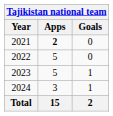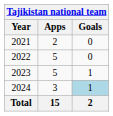(55, 42) bold -> (55, 42) normal
(90, 88) no background -> (90, 88) lightblue background
